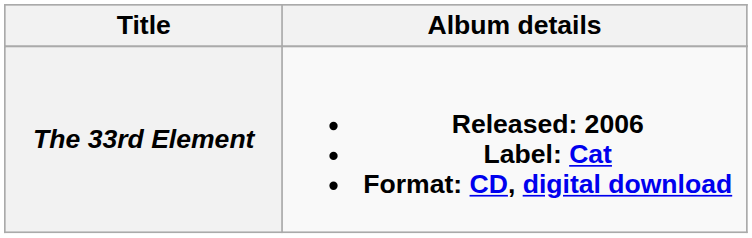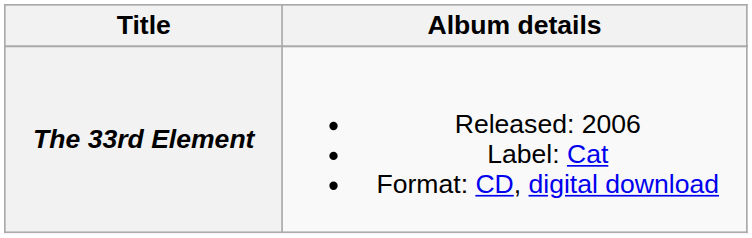(515, 154) bold -> (515, 154) normal
